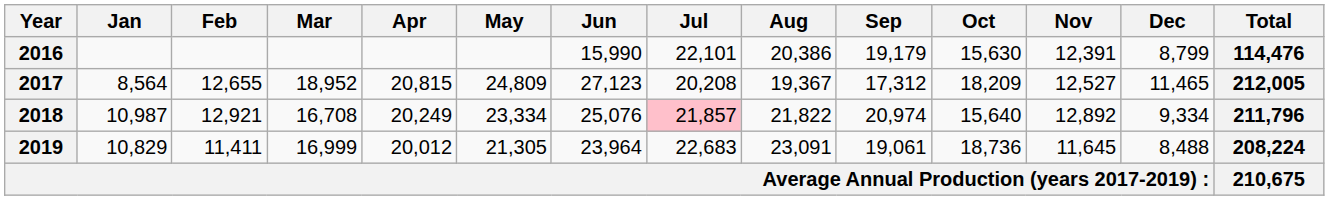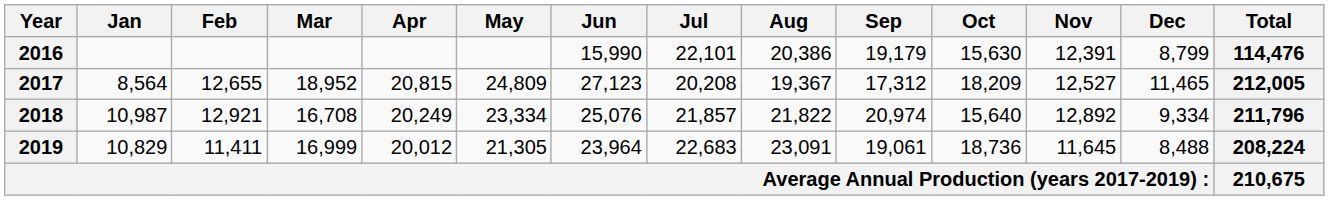(706, 116) pink background -> (706, 116) no background
